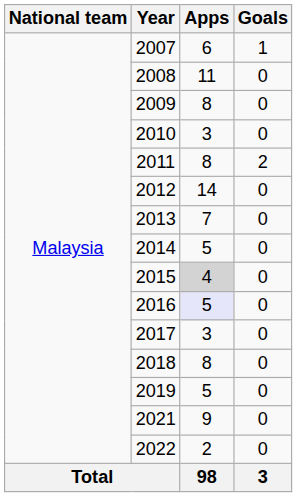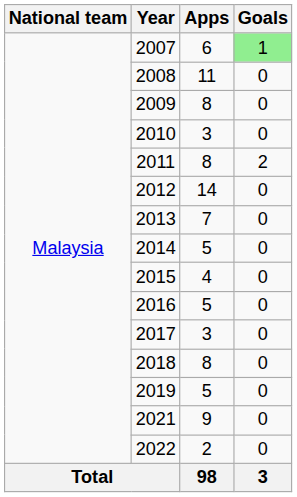(263, 47) no background -> (263, 47) lightgreen background
(207, 276) lightgrey background -> (207, 276) no background
(207, 305) lavender background -> (207, 305) no background
